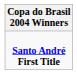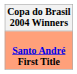(39, 55) no background -> (39, 55) lightsalmon background
